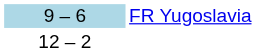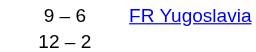(65, 15) lightblue background -> (65, 15) no background
